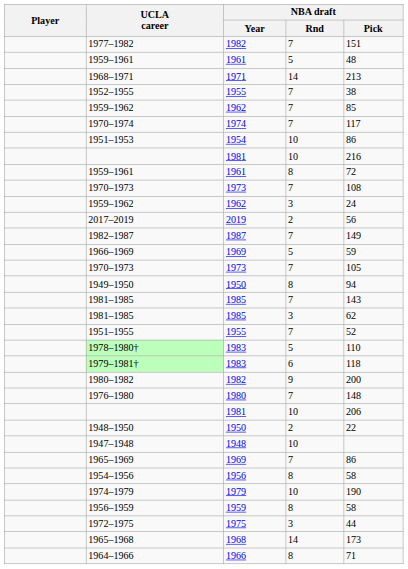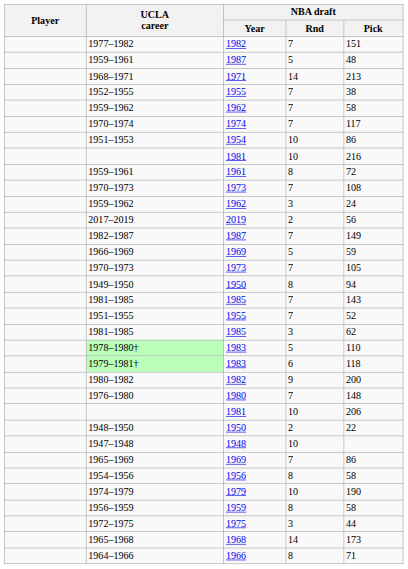(236, 60) 1961 -> (236, 60) 1987
(351, 108) 85 -> (351, 108) 58
rows swapped: (111, 316) <-> (111, 332)
